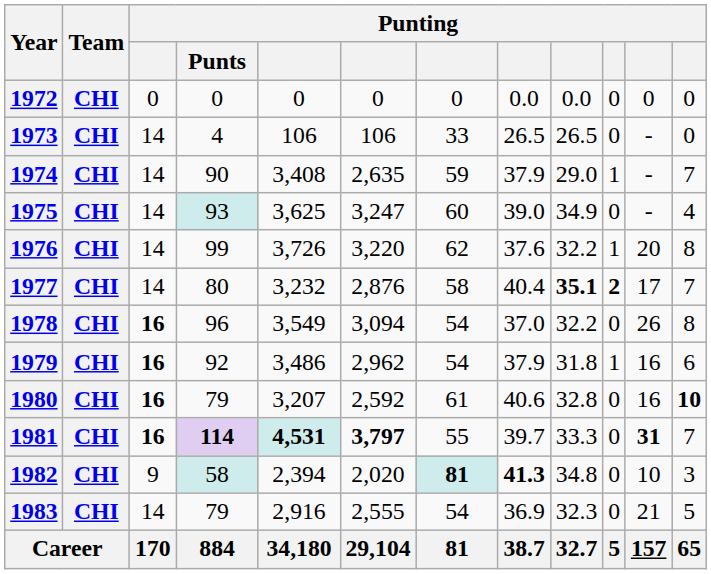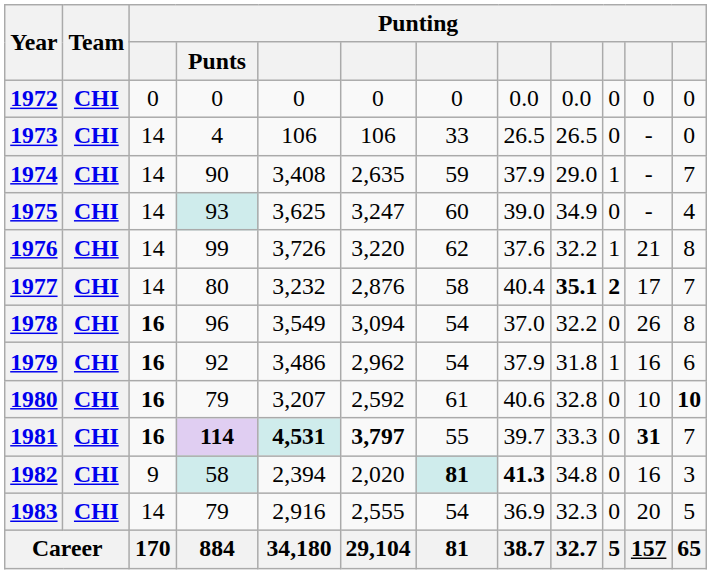(649, 248) 20 -> (649, 248) 21
(649, 398) 16 -> (649, 398) 10
(649, 473) 10 -> (649, 473) 16
(649, 511) 21 -> (649, 511) 20
